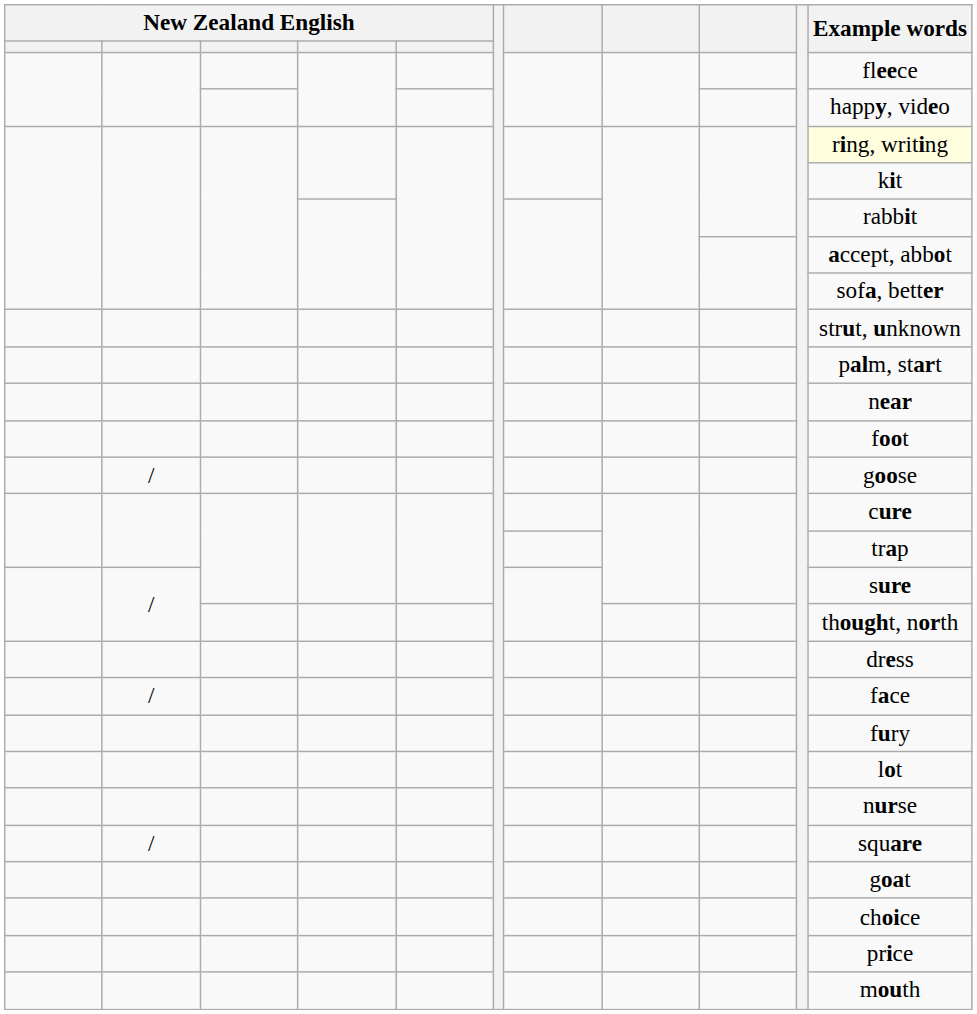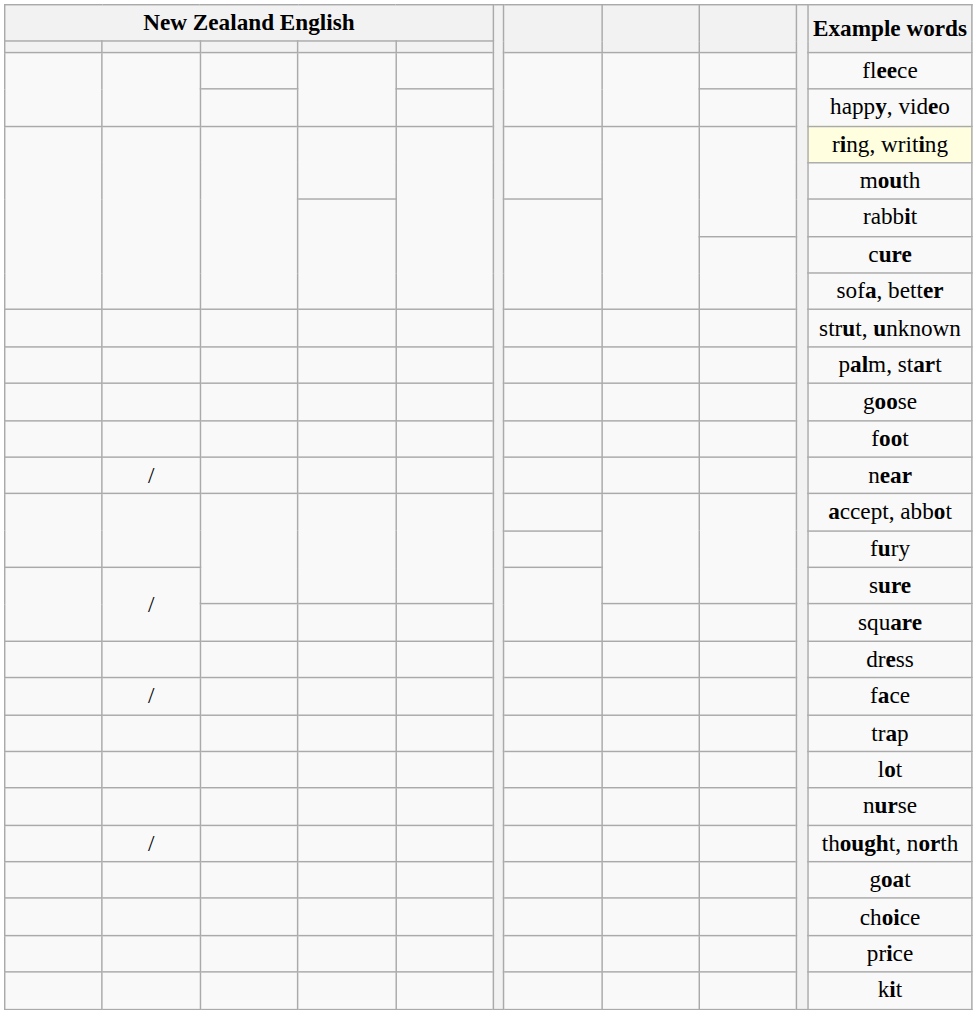(890, 180) kit -> (890, 180) mouth
(890, 254) accept, abbot -> (890, 254) cure
(890, 401) near -> (890, 401) goose
(890, 475) goose -> (890, 475) near
(890, 511) cure -> (890, 511) accept, abbot
(890, 548) trap -> (890, 548) fury
(890, 622) thought, north -> (890, 622) square
(890, 732) fury -> (890, 732) trap
(890, 843) square -> (890, 843) thought, north
(890, 990) mouth -> (890, 990) kit
